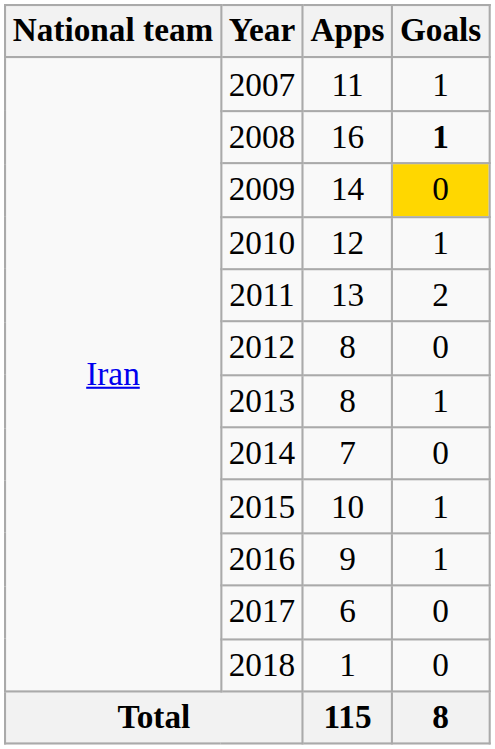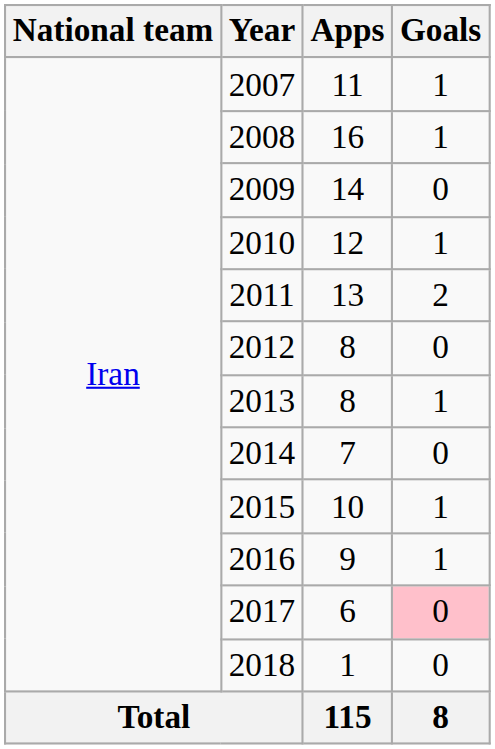(441, 136) bold -> (441, 136) normal
(441, 189) gold background -> (441, 189) no background
(441, 611) no background -> (441, 611) pink background
